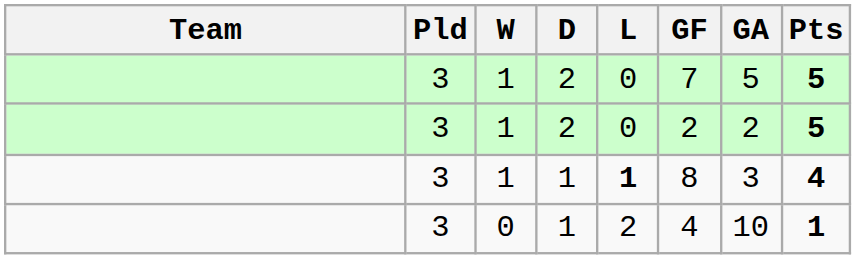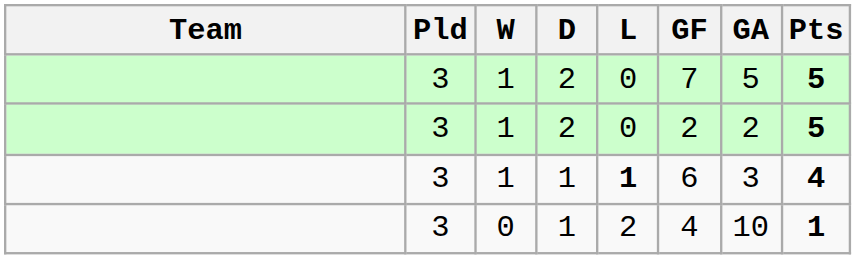(689, 179) 8 -> (689, 179) 6
